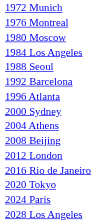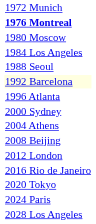(37, 22) normal -> (38, 22) bold
(39, 81) no background -> (39, 81) lightyellow background
